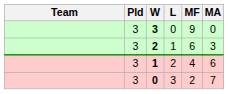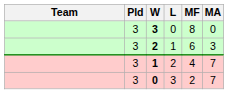(192, 29) 9 -> (192, 29) 8
(213, 63) 6 -> (213, 63) 7
